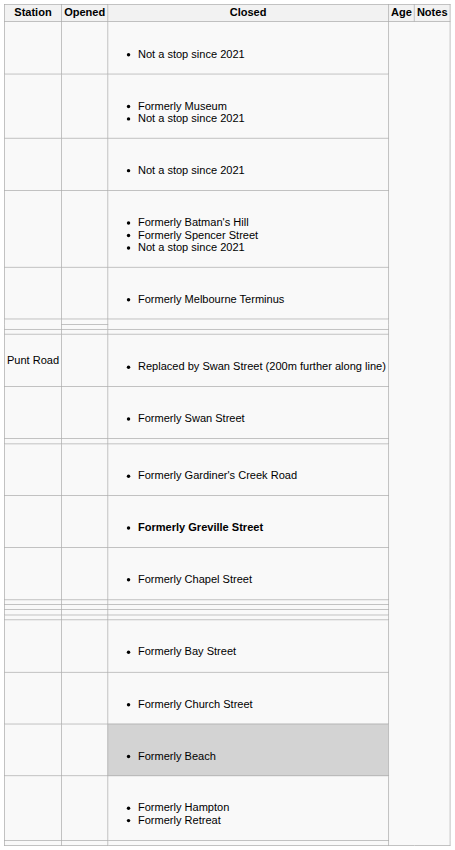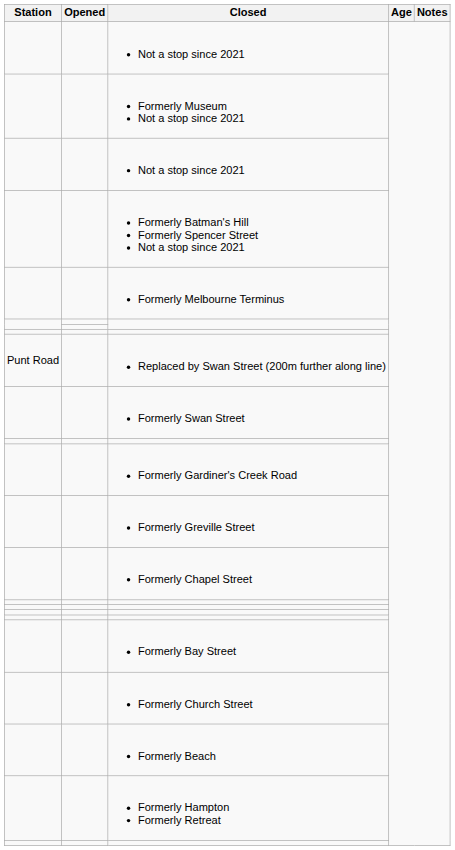(248, 528) bold -> (248, 528) normal
(248, 756) lightgrey background -> (248, 756) no background
